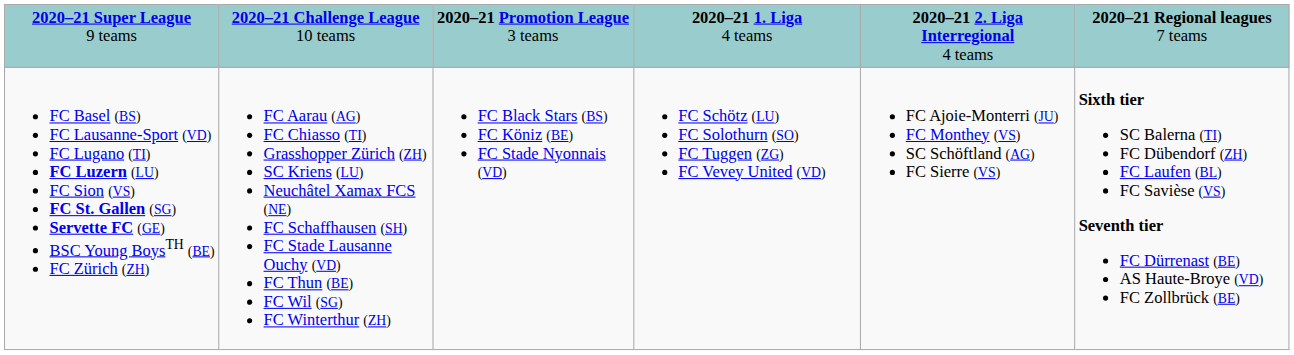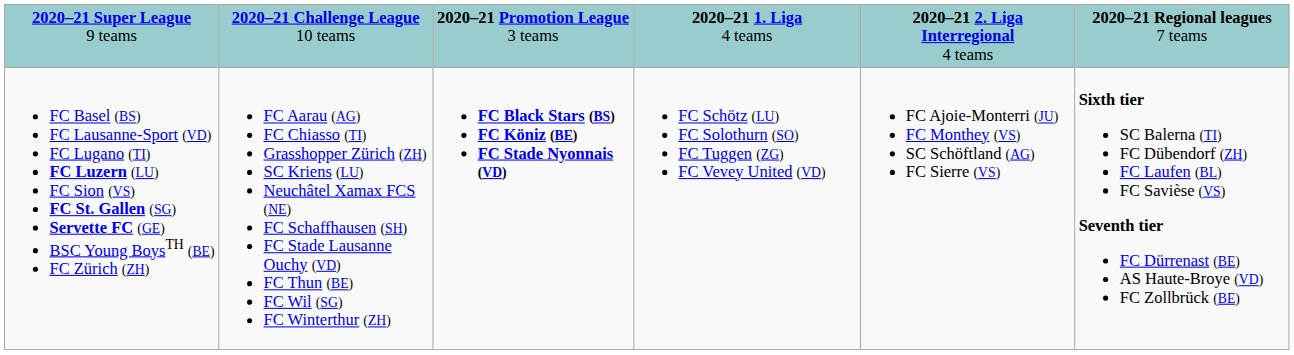(533, 144) normal -> (533, 144) bold
